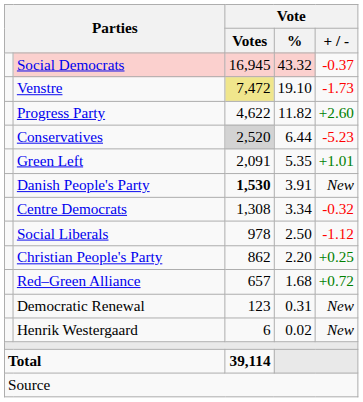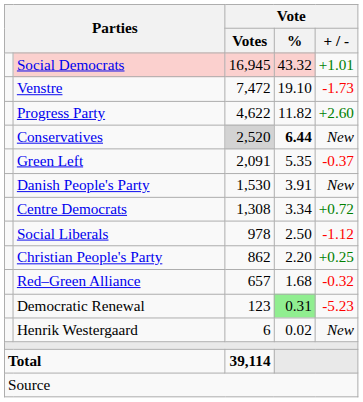(338, 64) -0.37 -> (336, 64) +1.01
(253, 88) khaki background -> (253, 88) no background
(298, 137) normal -> (298, 137) bold
(338, 137) -5.23 -> (340, 137) New
(336, 161) +1.01 -> (338, 161) -0.37
(253, 185) bold -> (253, 185) normal
(338, 209) -0.32 -> (336, 209) +0.72
(336, 281) +0.72 -> (338, 281) -0.32
(298, 305) no background -> (298, 305) lightgreen background
(340, 305) New -> (338, 305) -5.23
